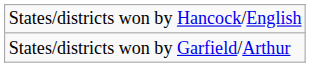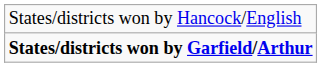(150, 47) normal -> (161, 47) bold
